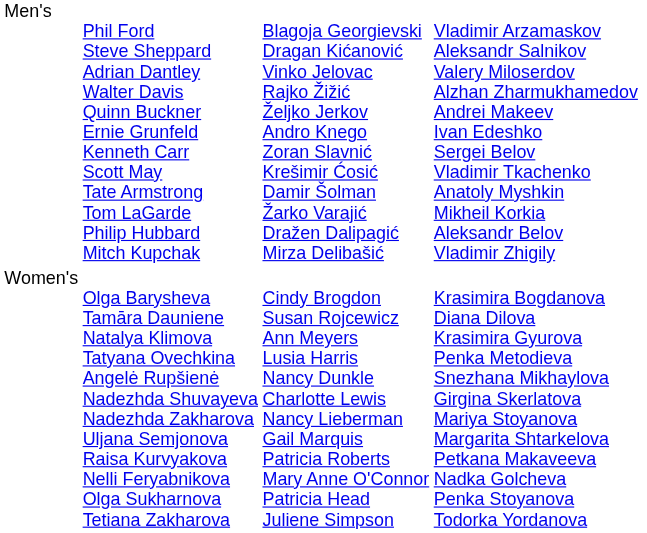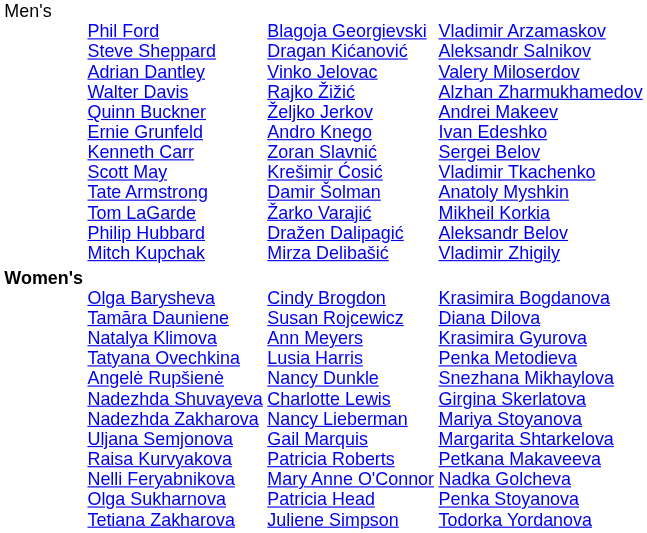(41, 277) normal -> (44, 277) bold
